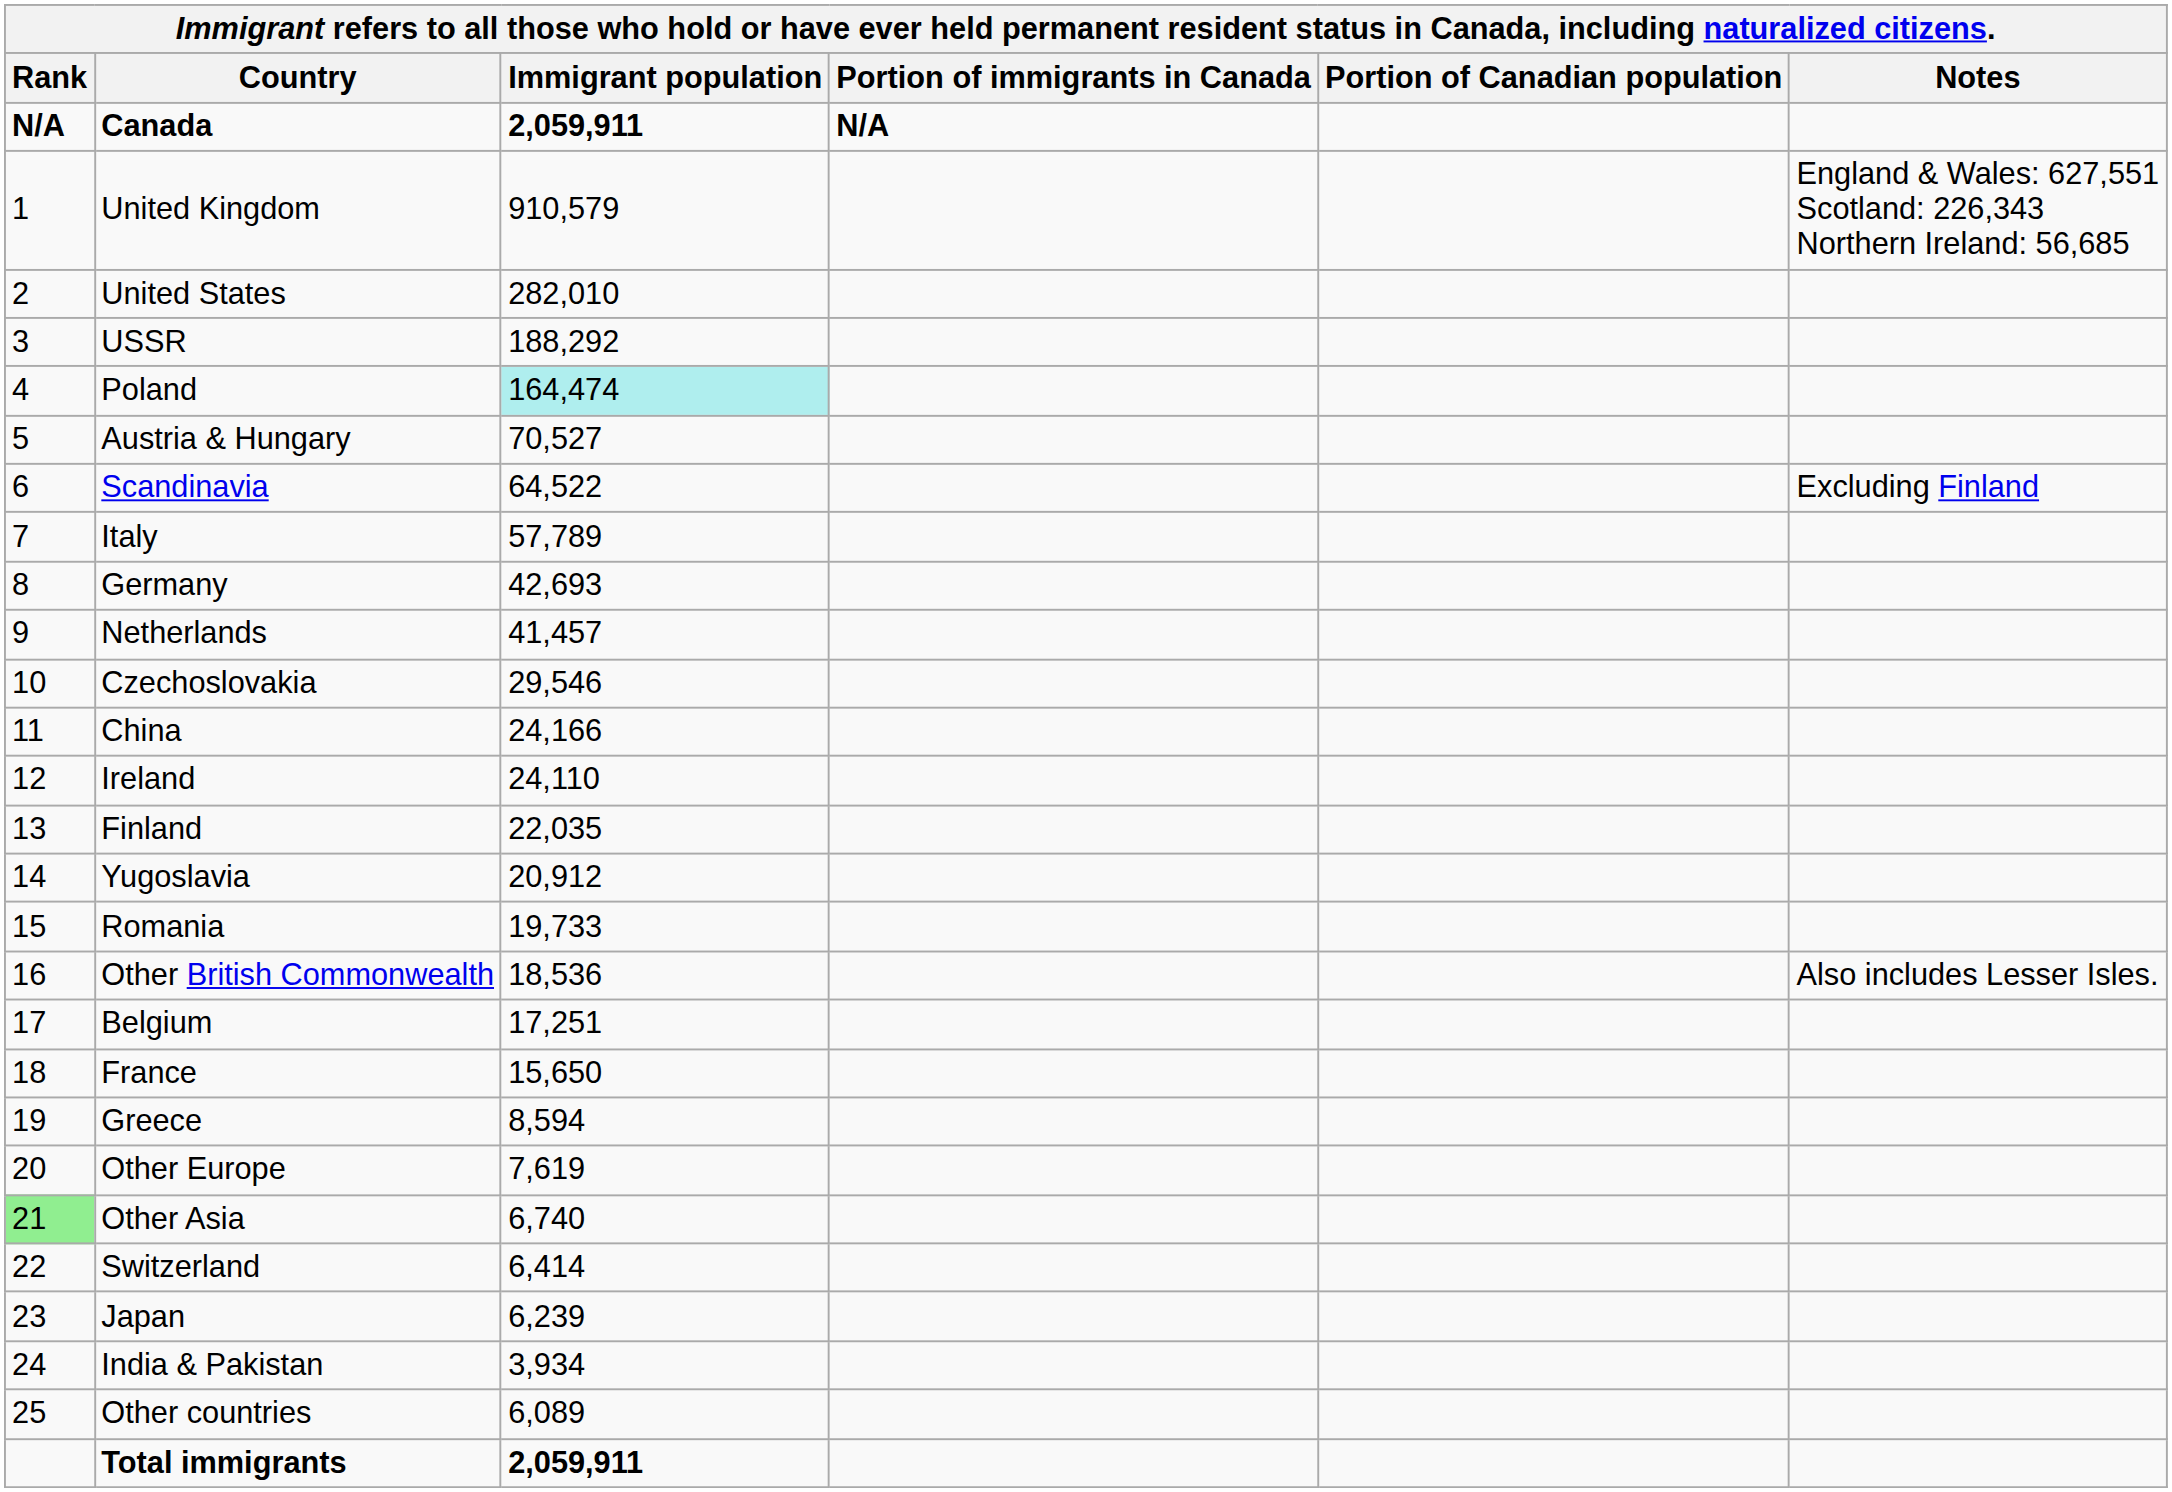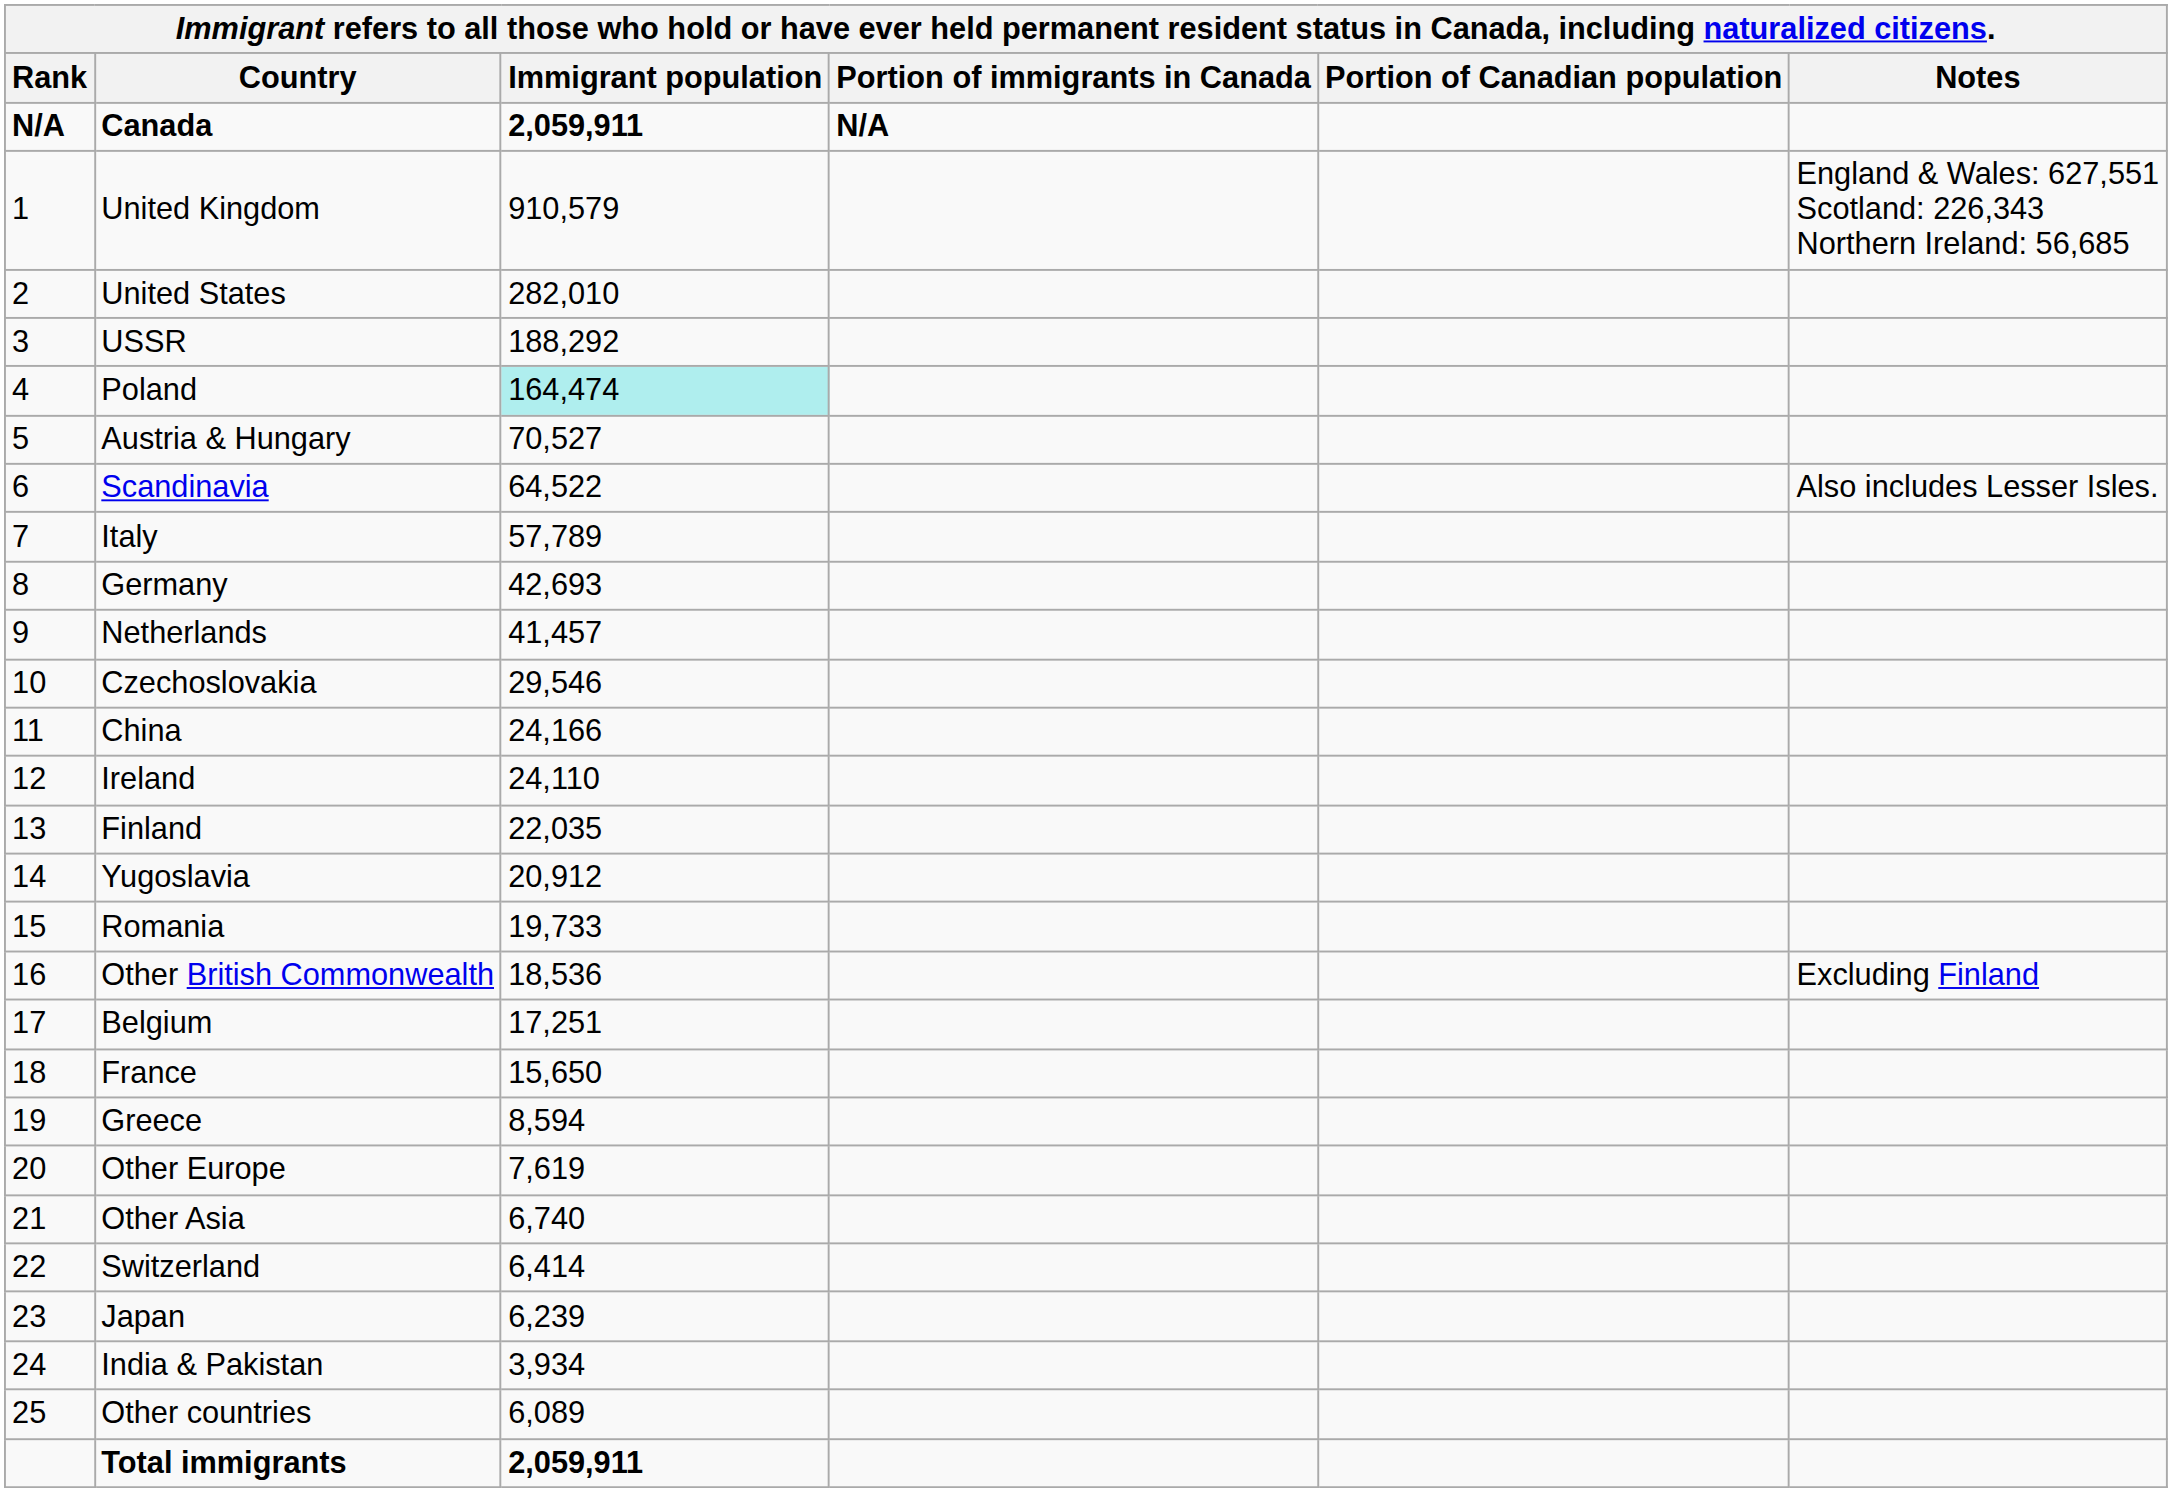(1918, 487) Excluding Finland -> (1978, 487) Also includes Lesser Isles.
(1978, 974) Also includes Lesser Isles. -> (1918, 974) Excluding Finland
(29, 1218) lightgreen background -> (29, 1218) no background
